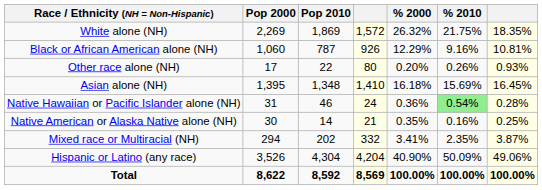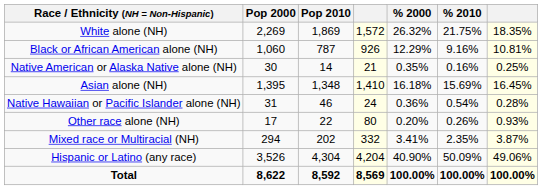rows swapped: (124, 121) <-> (124, 67)
(462, 103) lightgreen background -> (462, 103) no background
